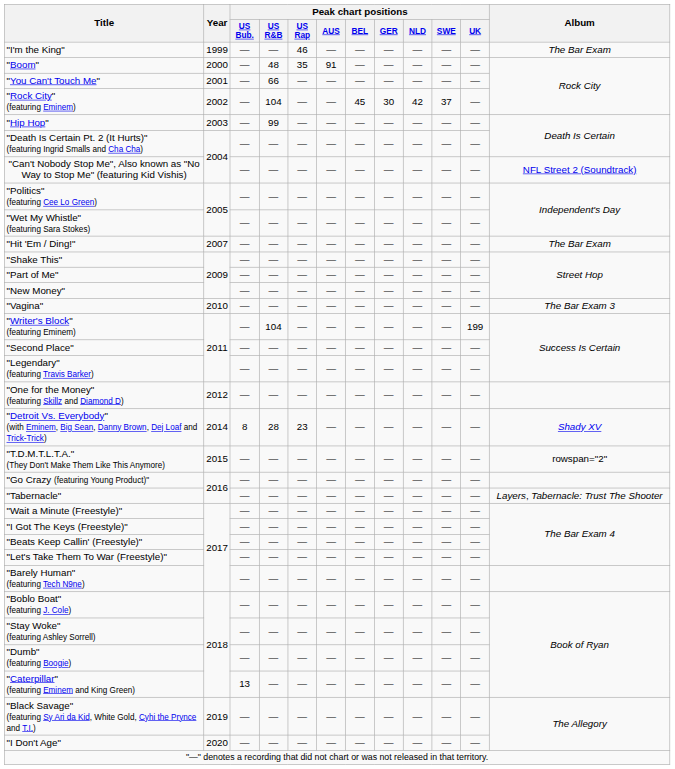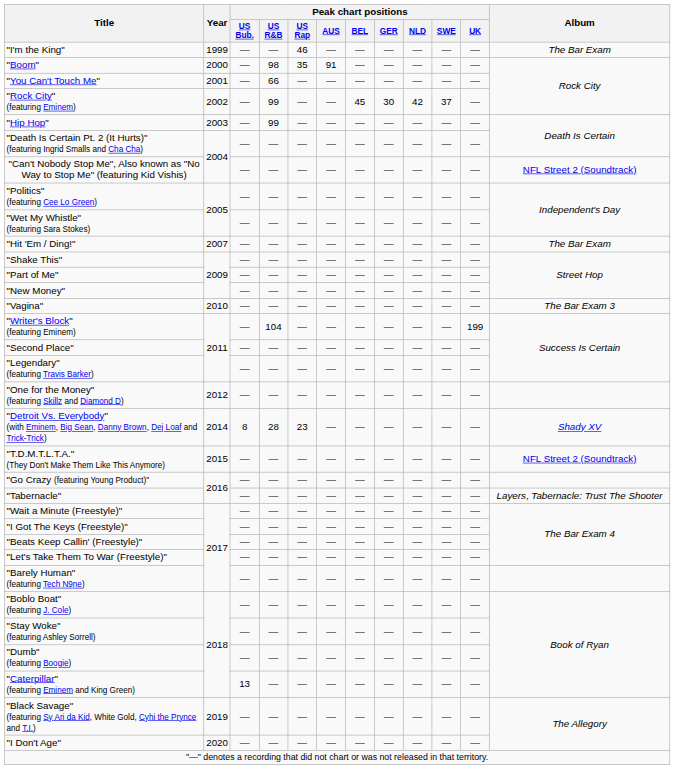(273, 65) 48 -> (273, 65) 98
(273, 101) 104 -> (273, 101) 99
(580, 459) rowspan="2" -> (580, 459) NFL Street 2 (Soundtrack)
